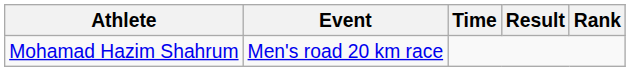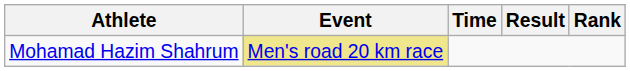(345, 51) no background -> (345, 51) khaki background
